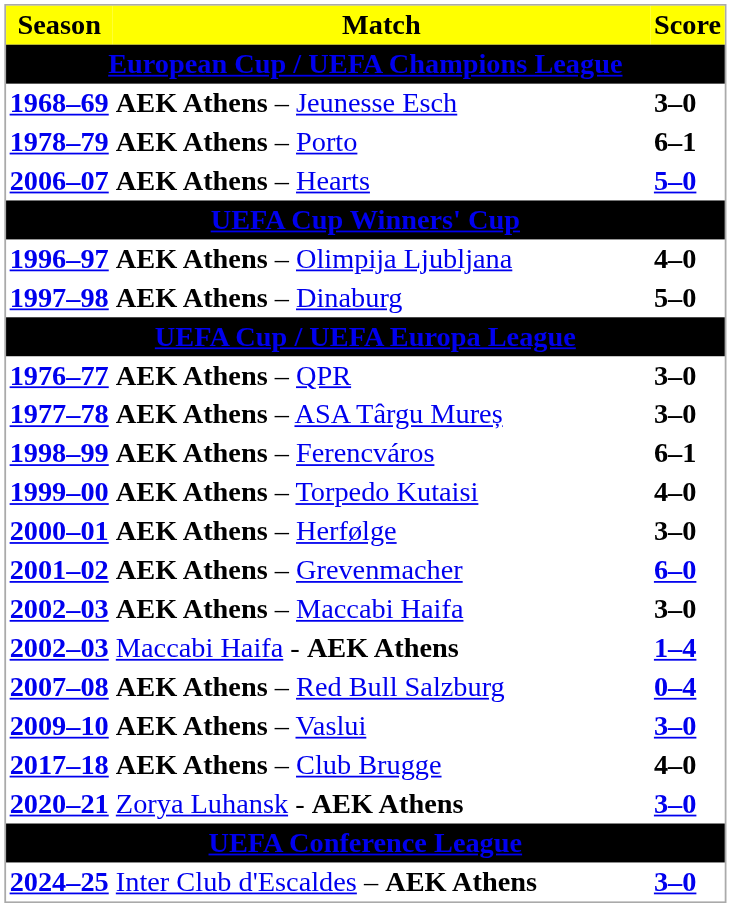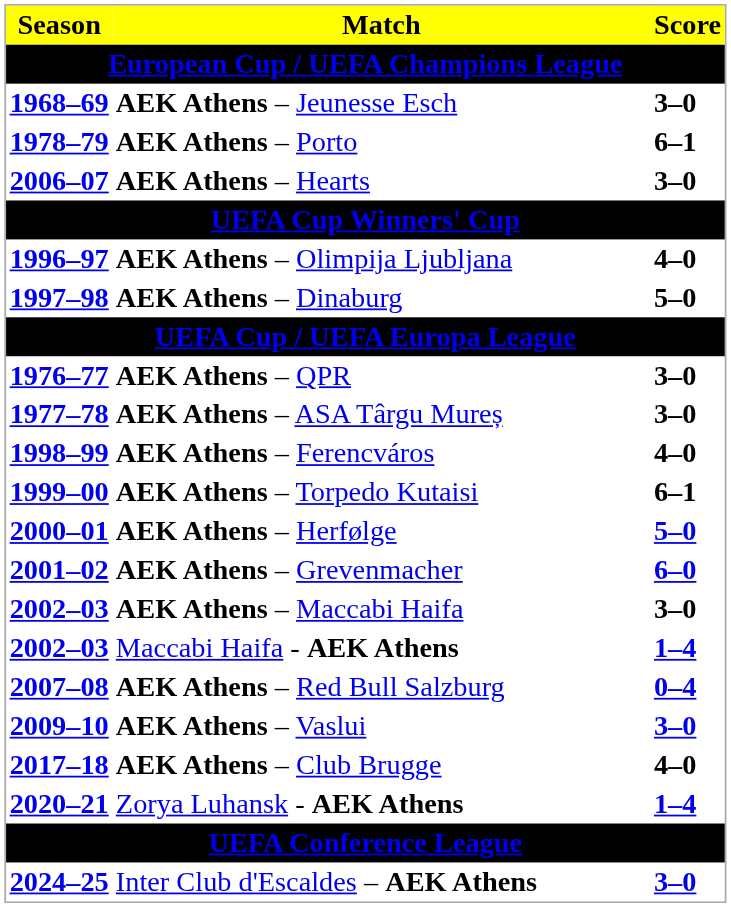(675, 180) 5–0 -> (675, 180) 3–0
(675, 453) 6–1 -> (675, 453) 4–0
(675, 492) 4–0 -> (675, 492) 6–1
(675, 531) 3–0 -> (675, 531) 5–0
(675, 803) 3–0 -> (675, 803) 1–4
